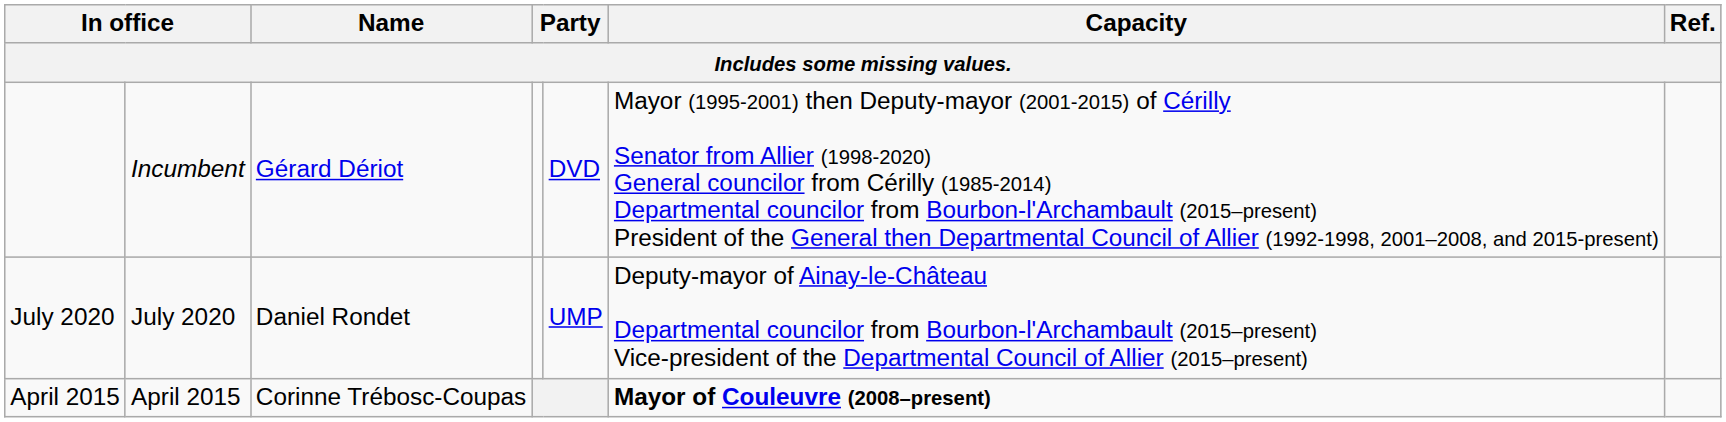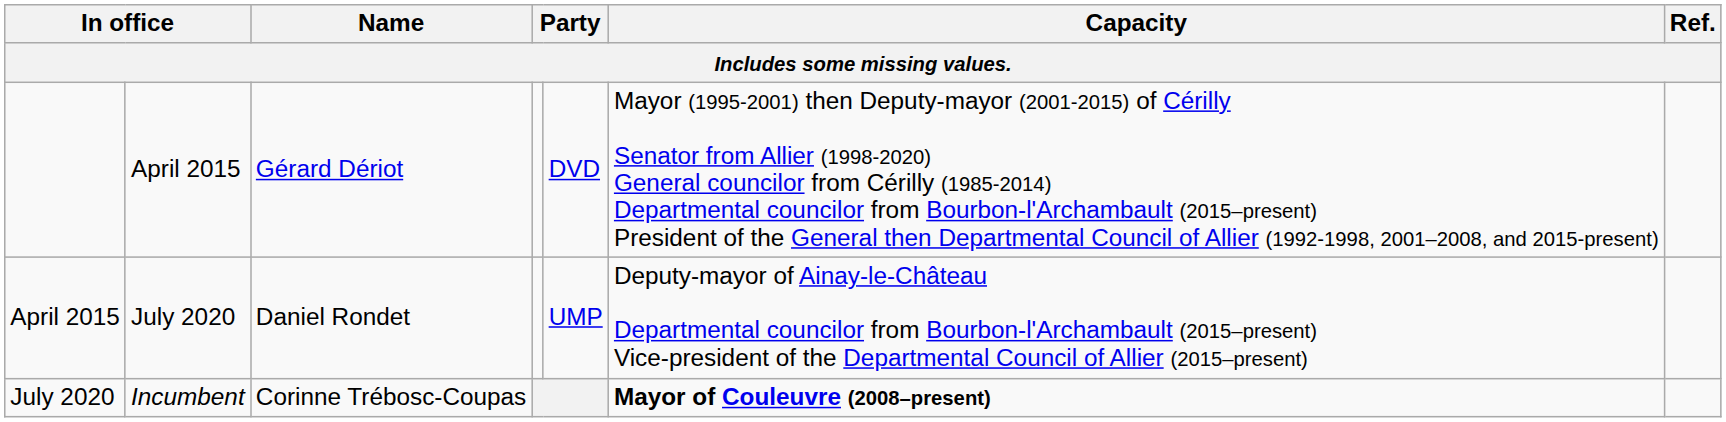(188, 169) Incumbent -> (186, 169) April 2015
(62, 317) July 2020 -> (65, 317) April 2015
(65, 396) April 2015 -> (62, 396) July 2020
(186, 396) April 2015 -> (188, 396) Incumbent
